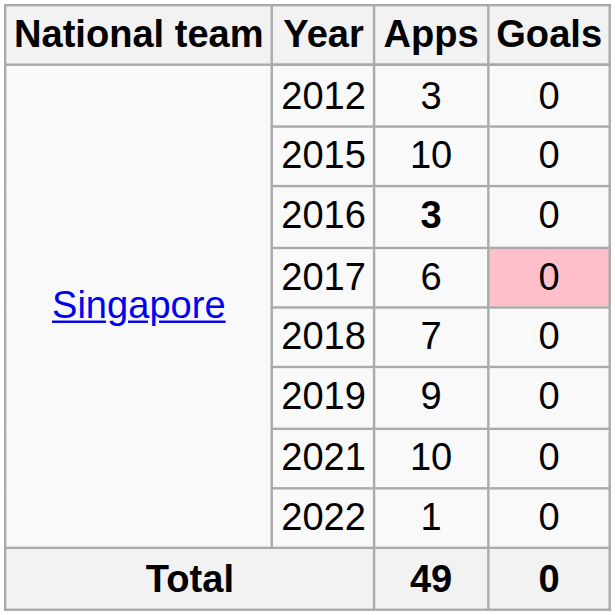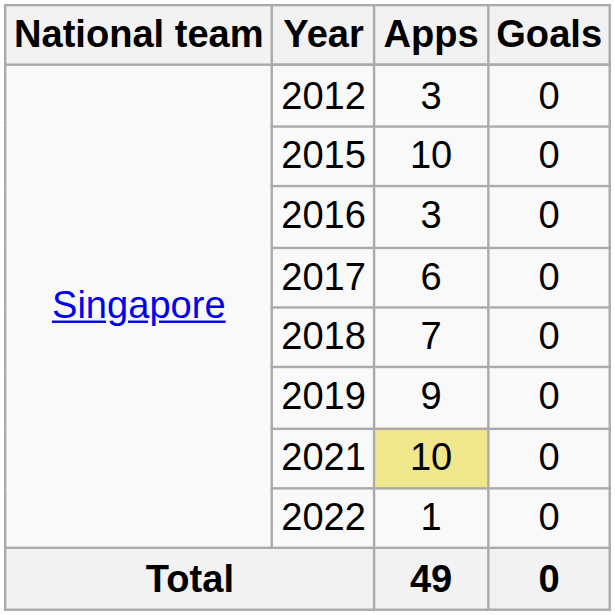(431, 215) bold -> (431, 215) normal
(549, 276) pink background -> (549, 276) no background
(431, 457) no background -> (431, 457) khaki background
